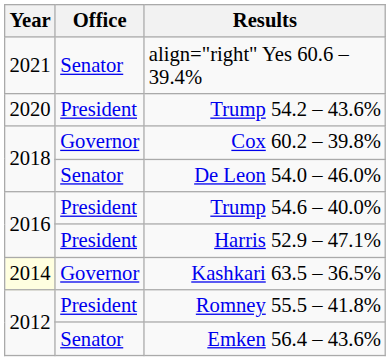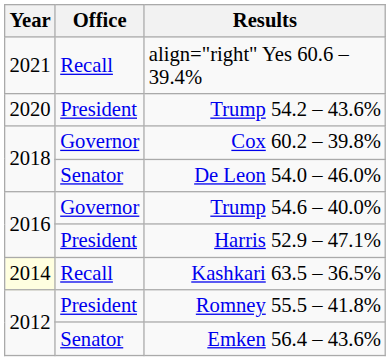(92, 65) Senator -> (87, 65) Recall
(99, 207) President -> (100, 207) Governor
(100, 273) Governor -> (87, 273) Recall
